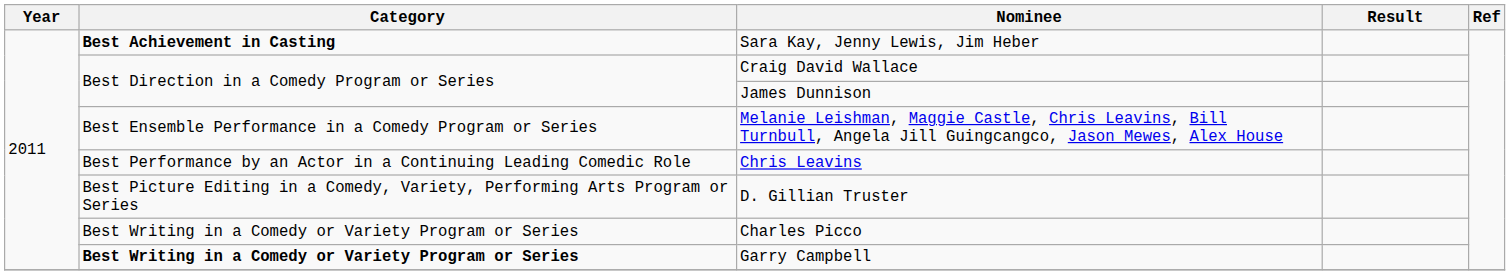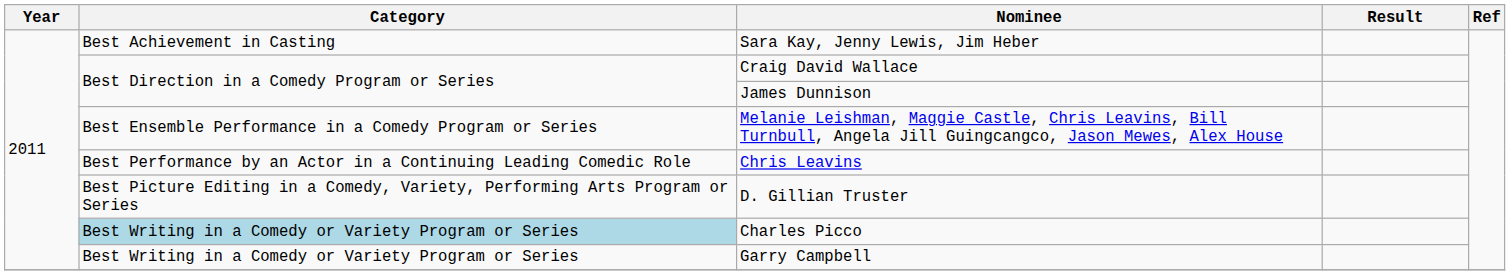(209, 43) bold -> (209, 43) normal
(330, 231) no background -> (330, 231) lightblue background
(330, 257) bold -> (330, 257) normal
